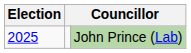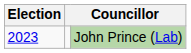(23, 37) 2025 -> (23, 37) 2023
